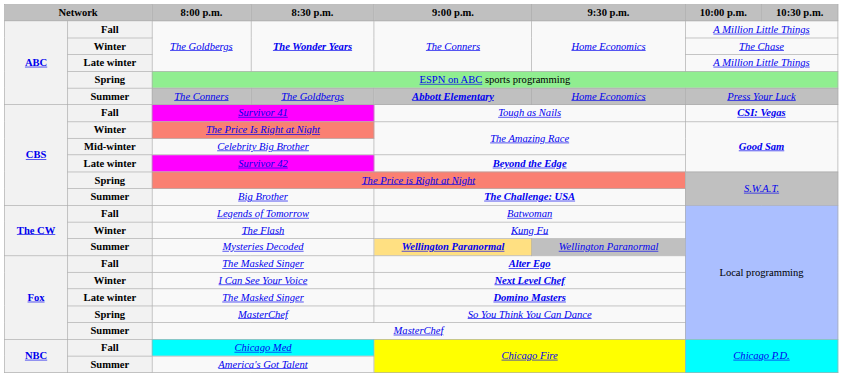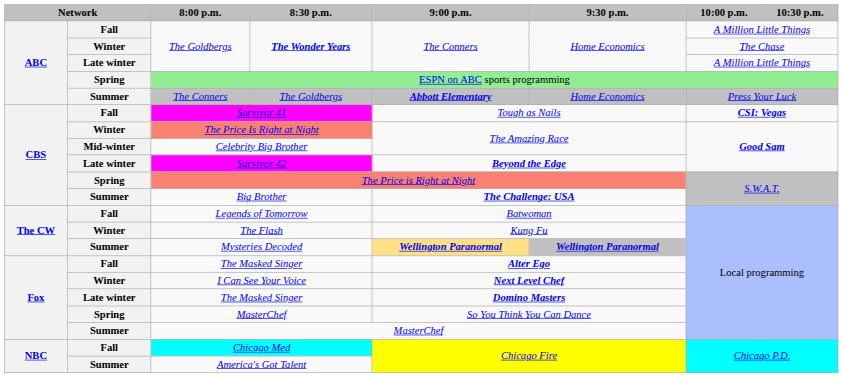(609, 247) normal -> (607, 247) bold
